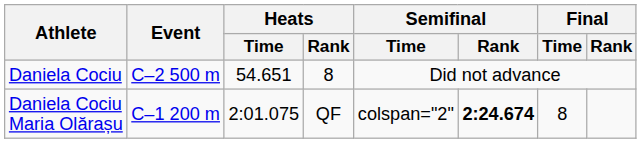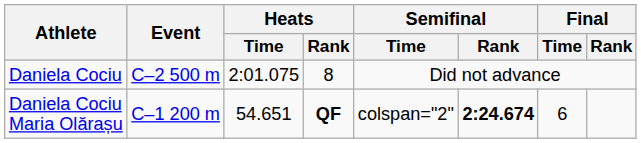(264, 75) 54.651 -> (264, 75) 2:01.075
(264, 114) 2:01.075 -> (264, 114) 54.651
(328, 114) normal -> (328, 114) bold
(562, 114) 8 -> (562, 114) 6
